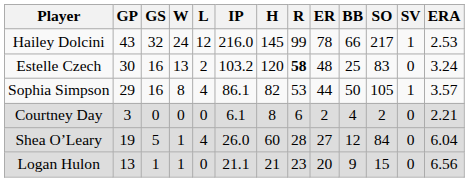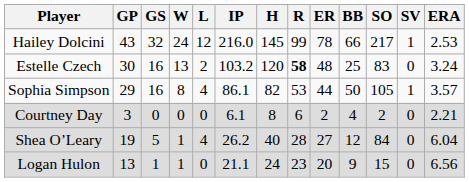(236, 139) 26.0 -> (236, 139) 26.2
(272, 139) 60 -> (272, 139) 40
(272, 164) 21 -> (272, 164) 24
